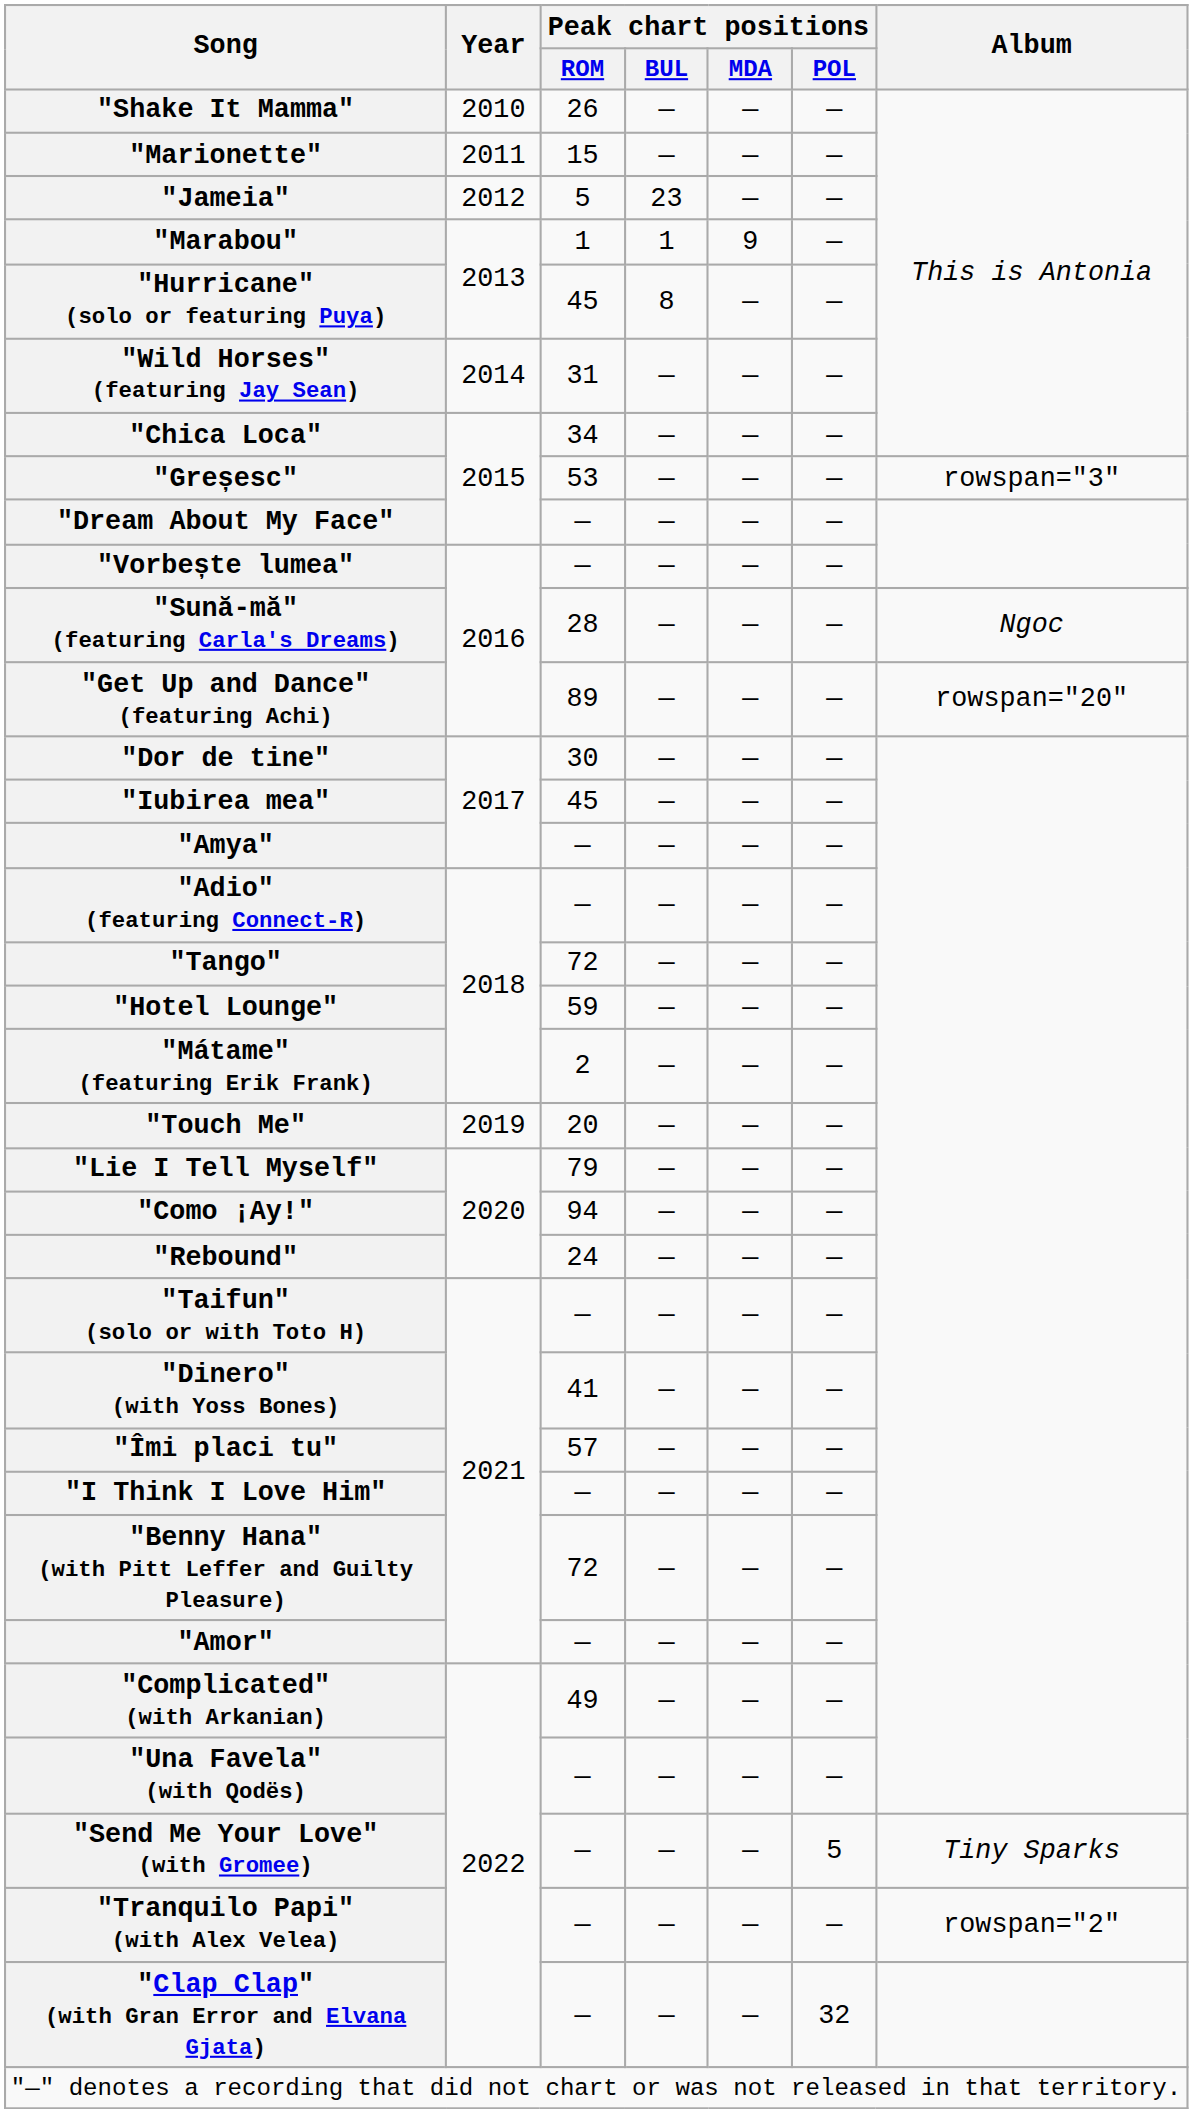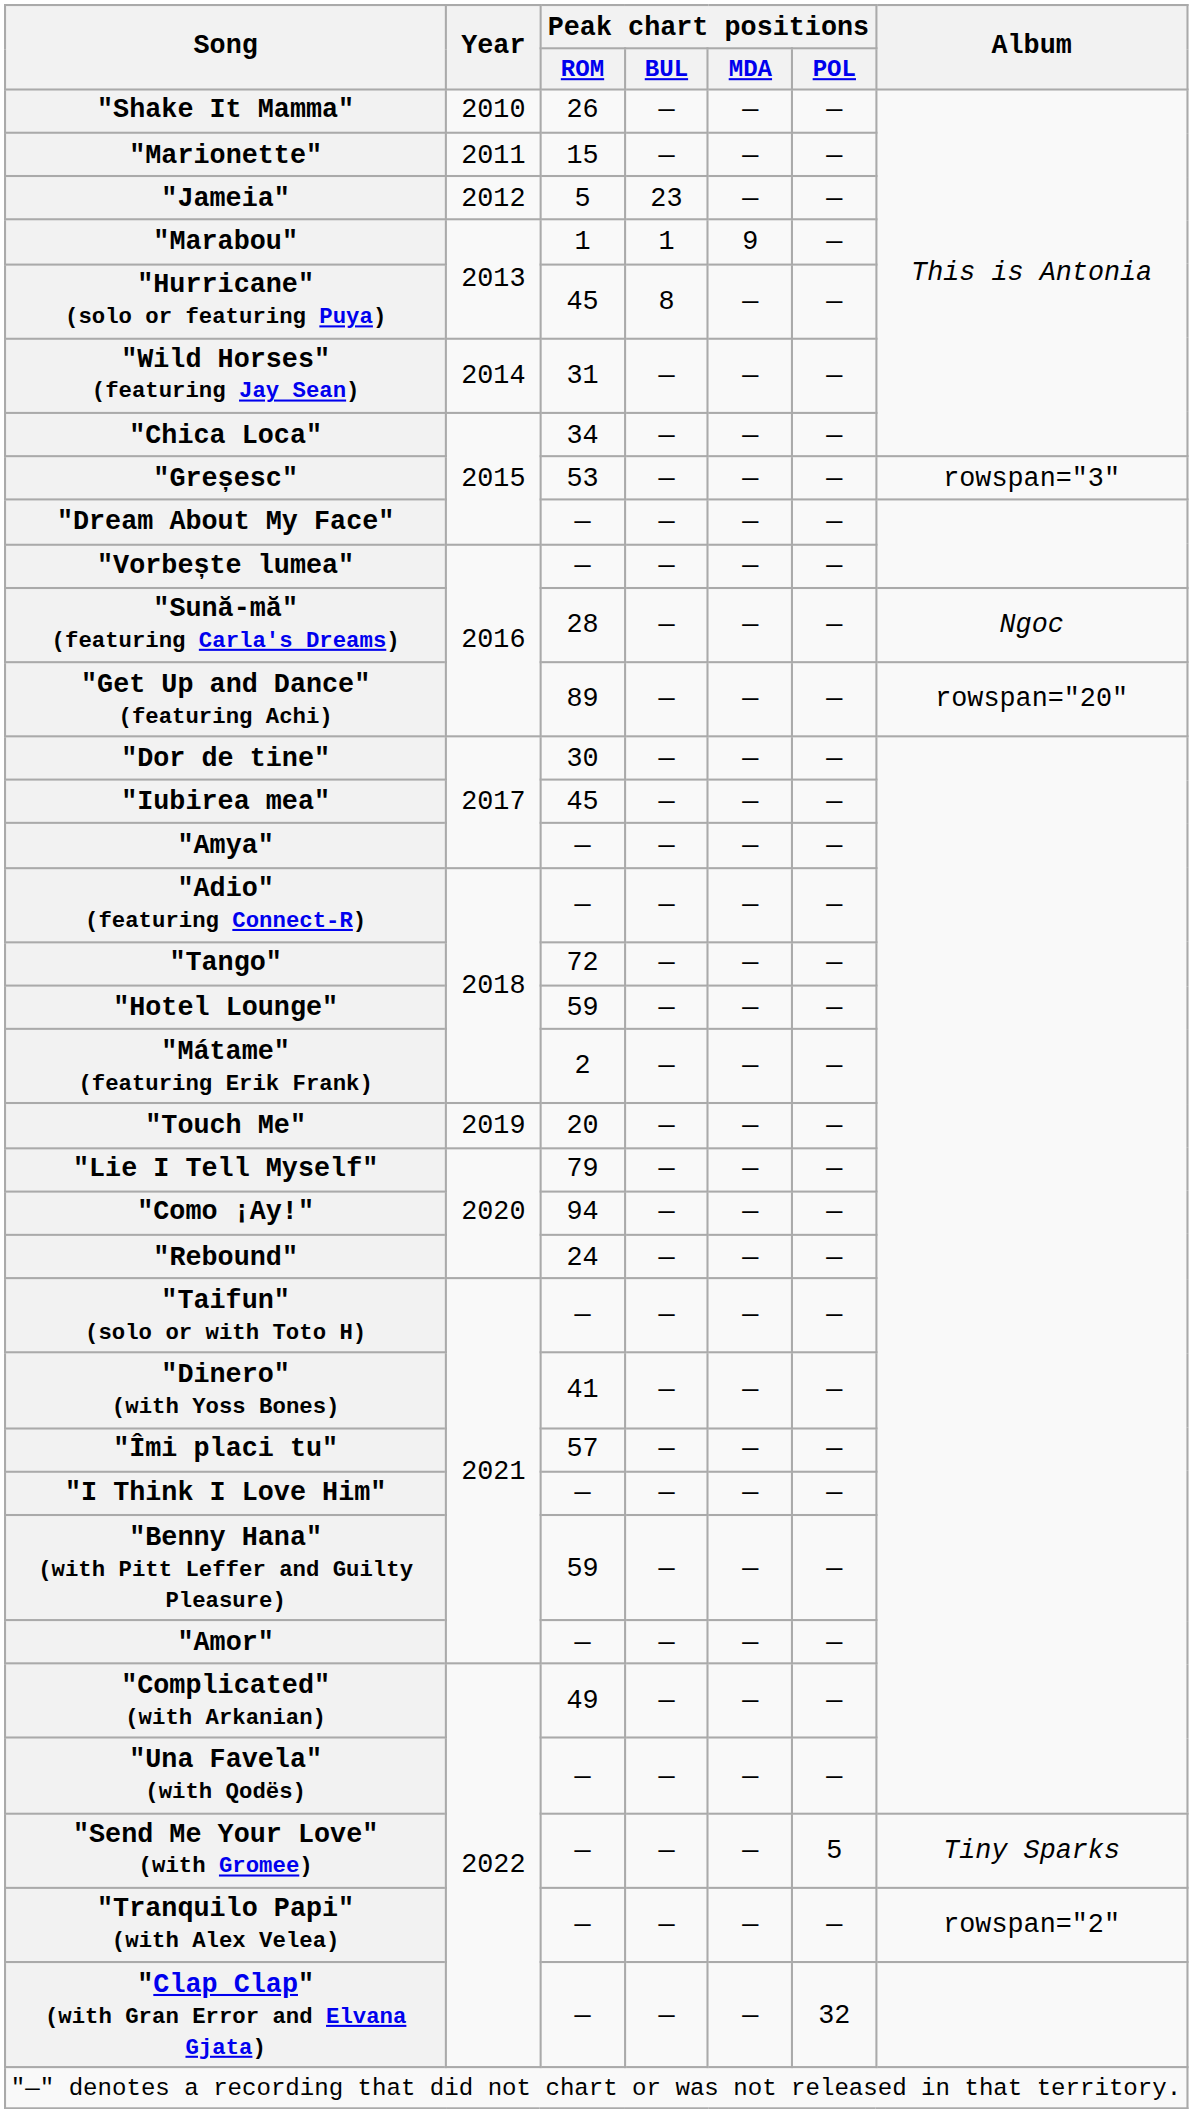(582, 1568) 72 -> (582, 1568) 59
